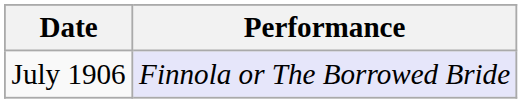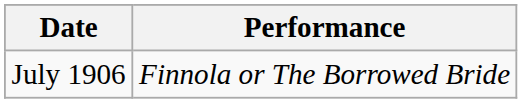(325, 73) lavender background -> (325, 73) no background
